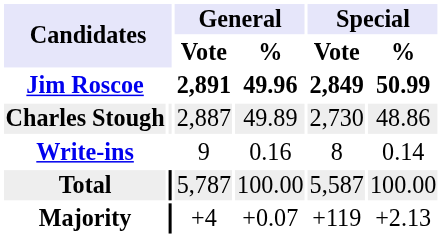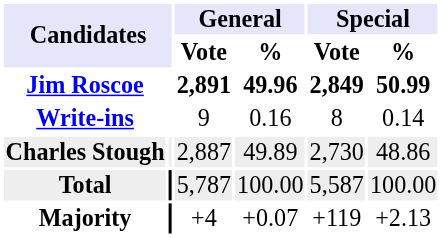rows swapped: (85, 118) <-> (85, 151)
